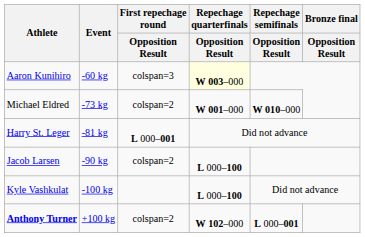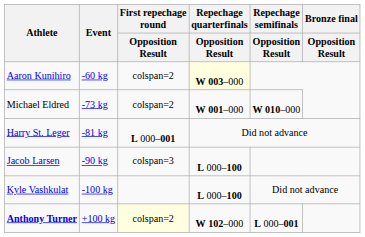(153, 76) colspan=3 -> (153, 76) colspan=2
(153, 161) colspan=2 -> (153, 161) colspan=3
(153, 218) no background -> (153, 218) lightyellow background
